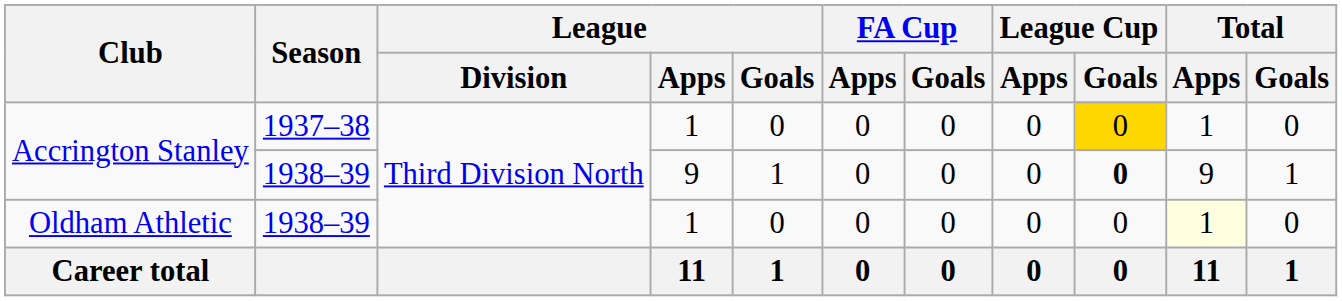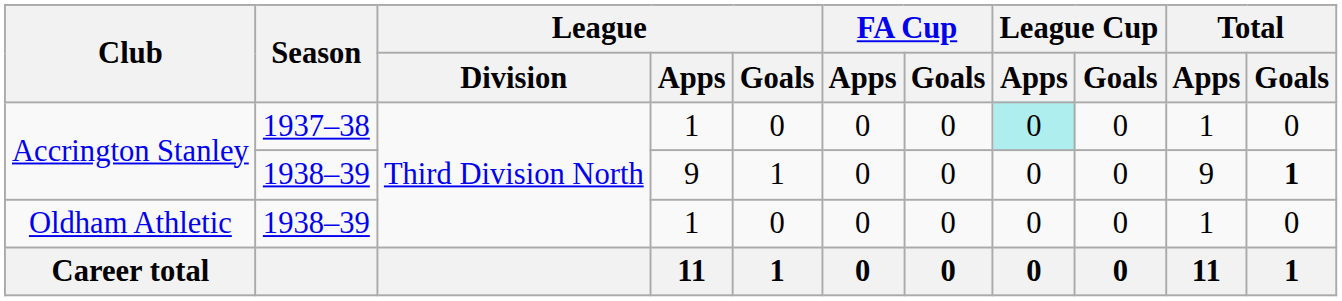(1034, 125) no background -> (1034, 125) paleturquoise background
(1120, 125) gold background -> (1120, 125) no background
(1120, 174) bold -> (1120, 174) normal
(1292, 174) normal -> (1292, 174) bold
(1206, 222) lightyellow background -> (1206, 222) no background
